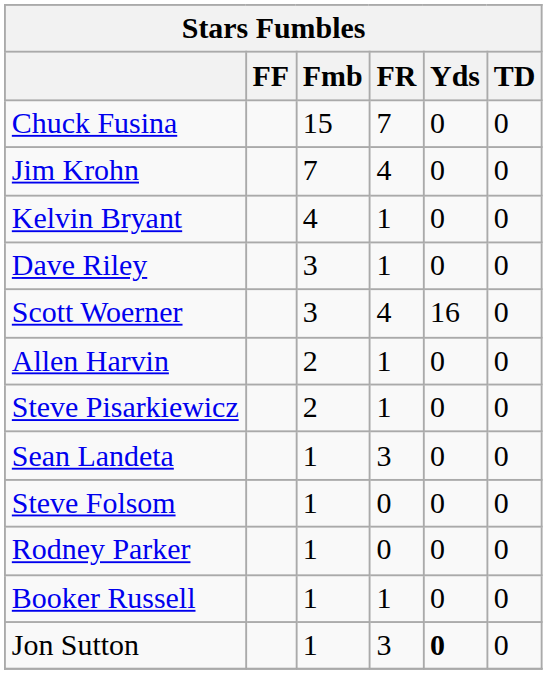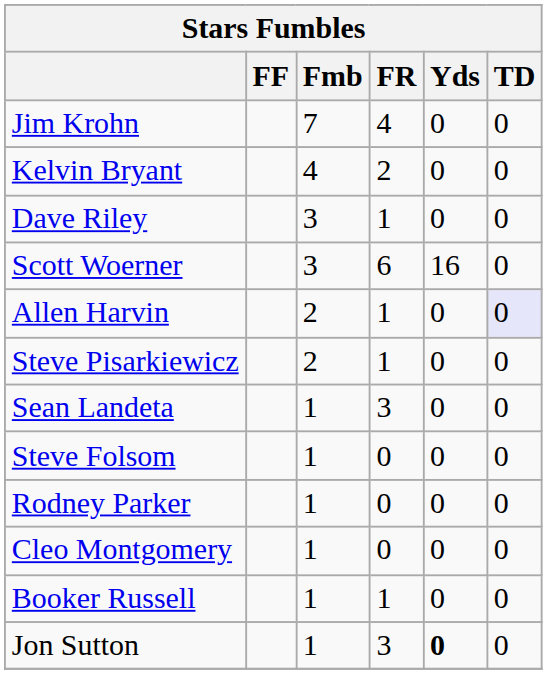- row: (95, 123)
(384, 218) 1 -> (384, 170) 2
(384, 312) 4 -> (384, 265) 6
(501, 360) no background -> (501, 312) lavender background
+ row: (122, 550)
